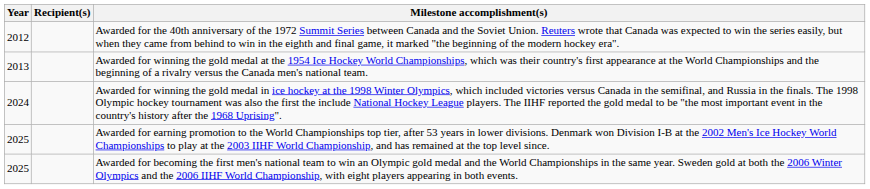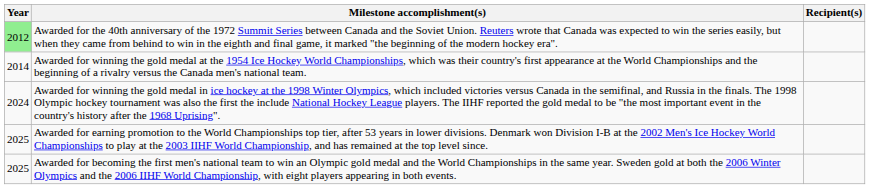columns swapped: (62, 13) <-> (479, 13)
(18, 36) no background -> (18, 36) lightgreen background
(18, 66) 2013 -> (18, 66) 2014
